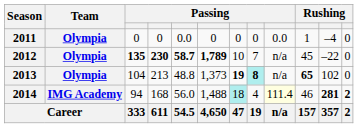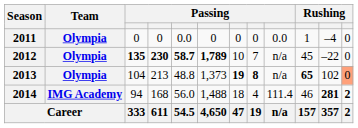(255, 75) paleturquoise background -> (255, 75) no background
(347, 75) no background -> (347, 75) lightsalmon background
(238, 94) paleturquoise background -> (238, 94) no background
(280, 94) lightyellow background -> (280, 94) no background
